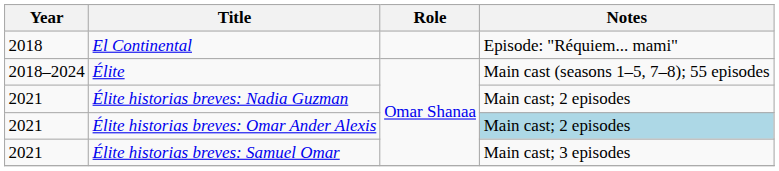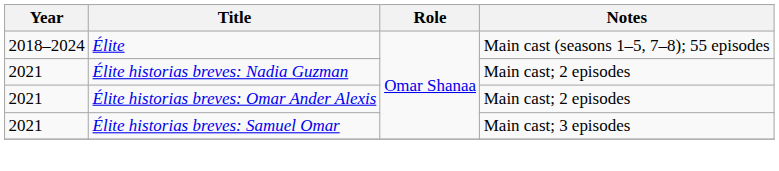- row: (142, 44)
(557, 125) lightblue background -> (557, 98) no background
